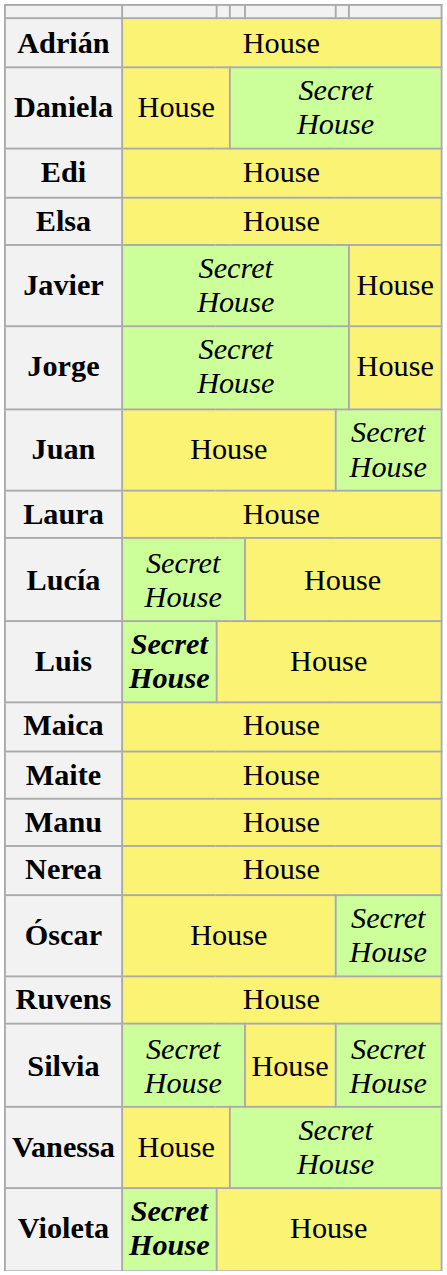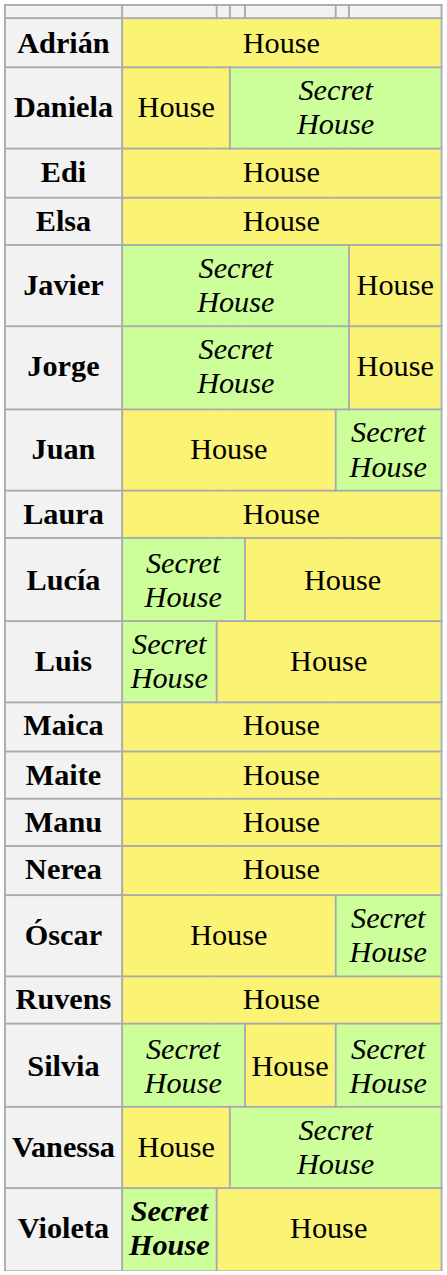(169, 661) bold -> (169, 661) normal
